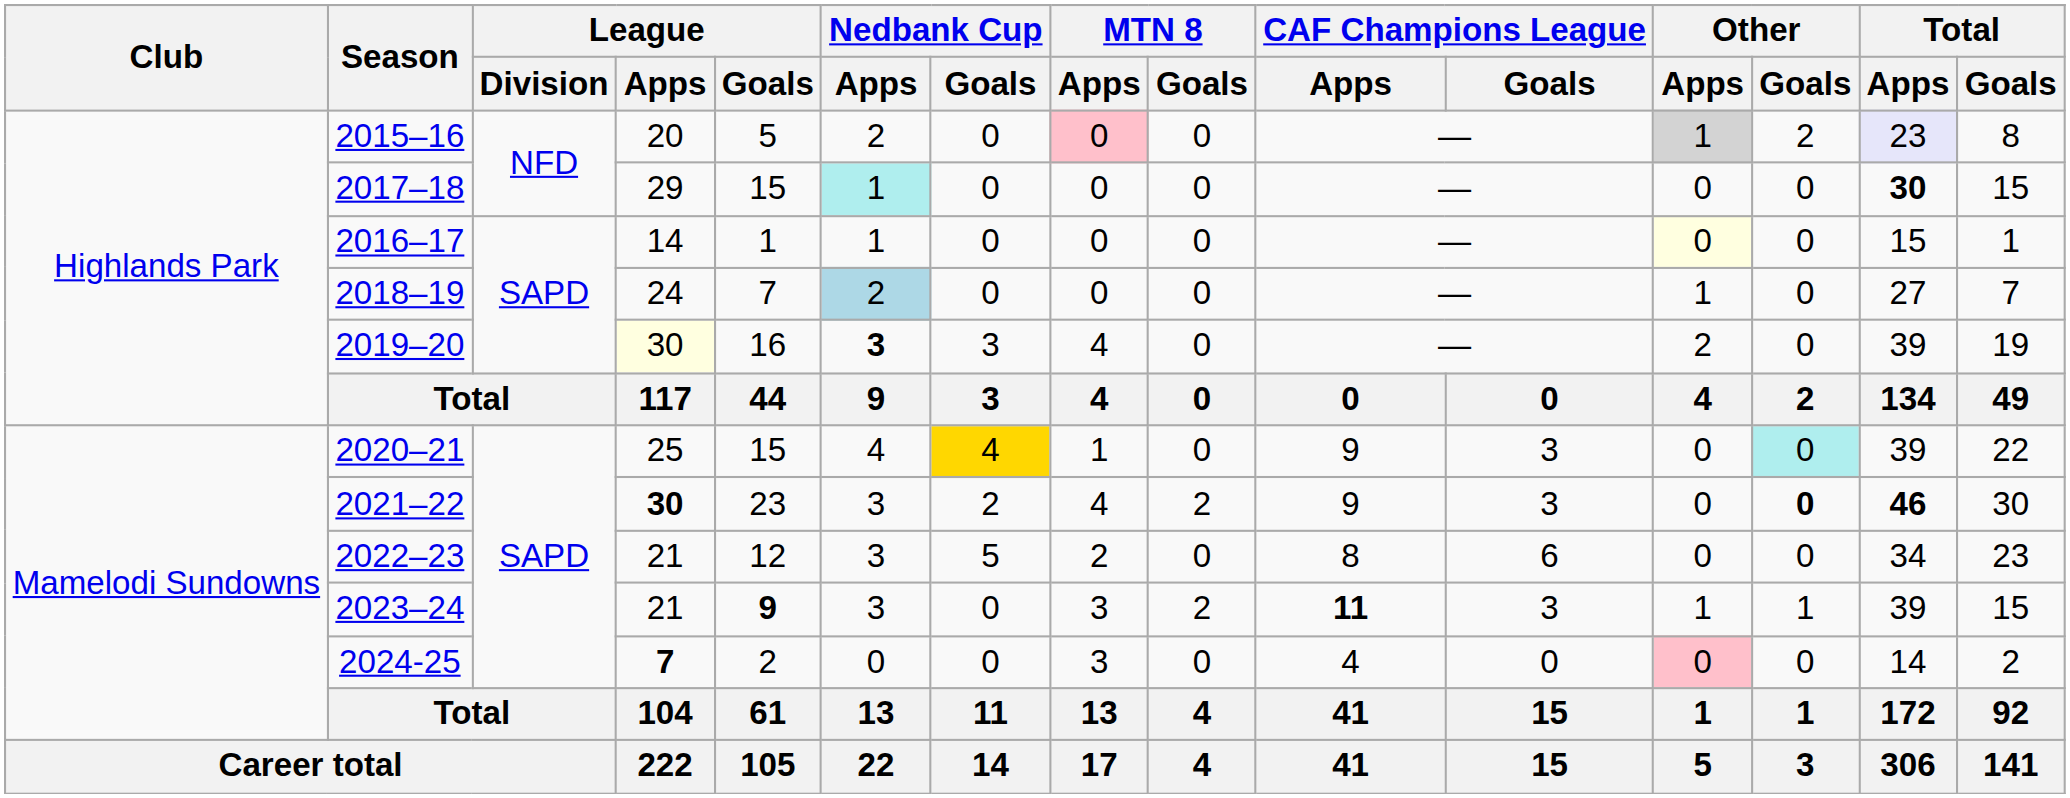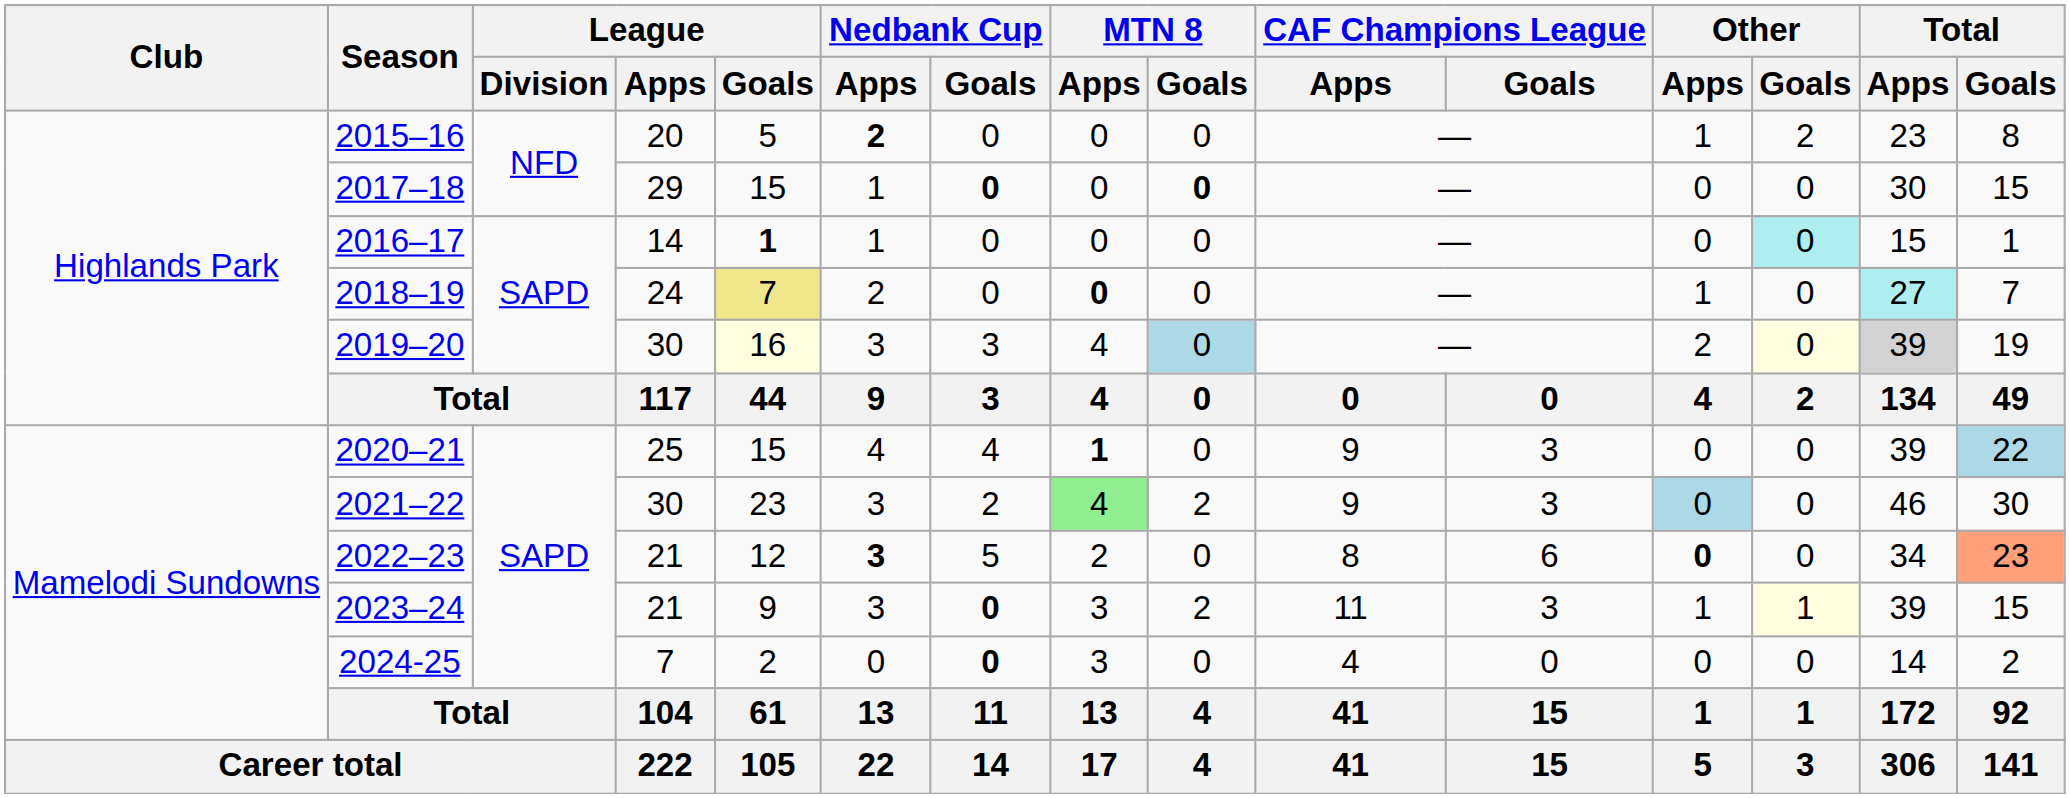(876, 135) normal -> (876, 135) bold
(1099, 135) pink background -> (1099, 135) no background
(1703, 135) lightgrey background -> (1703, 135) no background
(1908, 135) lavender background -> (1908, 135) no background
(876, 188) paleturquoise background -> (876, 188) no background
(990, 188) normal -> (990, 188) bold
(1202, 188) normal -> (1202, 188) bold
(1908, 188) bold -> (1908, 188) normal
(768, 240) normal -> (768, 240) bold
(1703, 240) lightyellow background -> (1703, 240) no background
(1805, 240) no background -> (1805, 240) paleturquoise background
(768, 293) no background -> (768, 293) khaki background
(876, 293) lightblue background -> (876, 293) no background
(1099, 293) normal -> (1099, 293) bold
(1908, 293) no background -> (1908, 293) paleturquoise background
(665, 345) lightyellow background -> (665, 345) no background
(768, 345) no background -> (768, 345) lightyellow background
(876, 345) bold -> (876, 345) normal
(1202, 345) no background -> (1202, 345) lightblue background
(1805, 345) no background -> (1805, 345) lightyellow background
(1908, 345) no background -> (1908, 345) lightgrey background
(990, 450) gold background -> (990, 450) no background
(1099, 450) normal -> (1099, 450) bold
(1805, 450) paleturquoise background -> (1805, 450) no background
(2011, 450) no background -> (2011, 450) lightblue background
(665, 503) bold -> (665, 503) normal
(1099, 503) no background -> (1099, 503) lightgreen background
(1703, 503) no background -> (1703, 503) lightblue background
(1805, 503) bold -> (1805, 503) normal
(1908, 503) bold -> (1908, 503) normal
(876, 556) normal -> (876, 556) bold
(1703, 556) normal -> (1703, 556) bold
(2011, 556) no background -> (2011, 556) lightsalmon background
(768, 608) bold -> (768, 608) normal
(990, 608) normal -> (990, 608) bold
(1351, 608) bold -> (1351, 608) normal
(1805, 608) no background -> (1805, 608) lightyellow background
(665, 661) bold -> (665, 661) normal
(990, 661) normal -> (990, 661) bold
(1703, 661) pink background -> (1703, 661) no background
